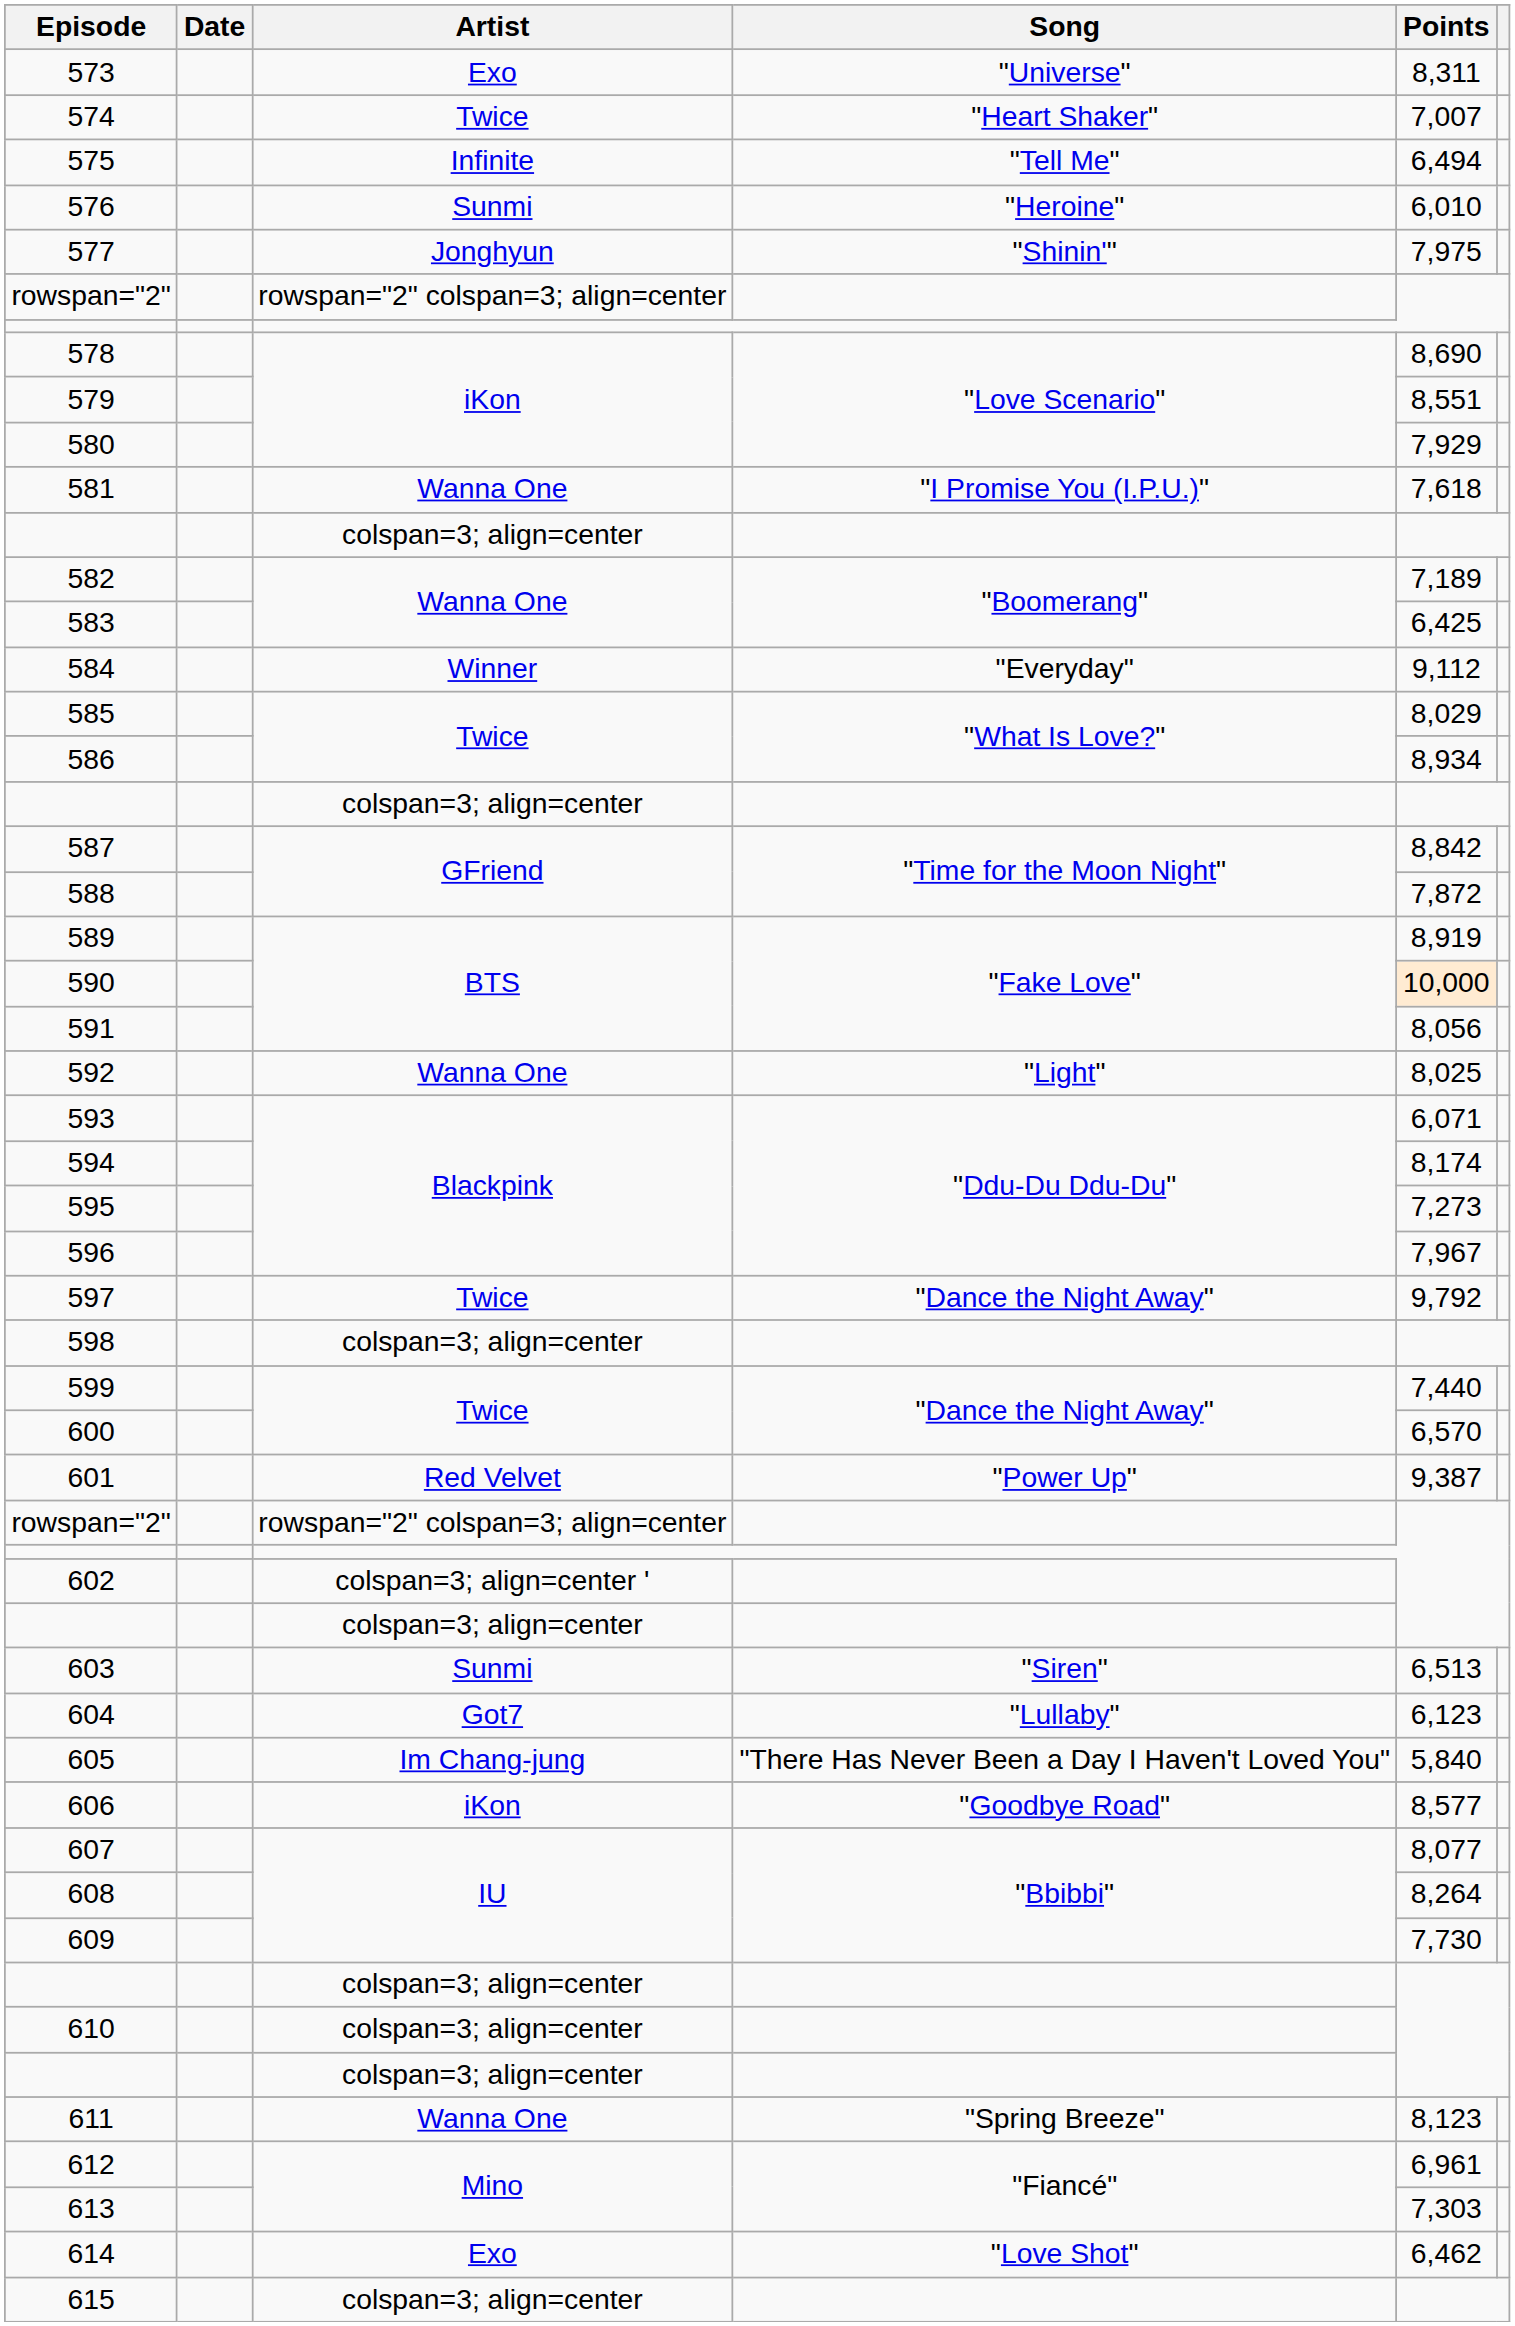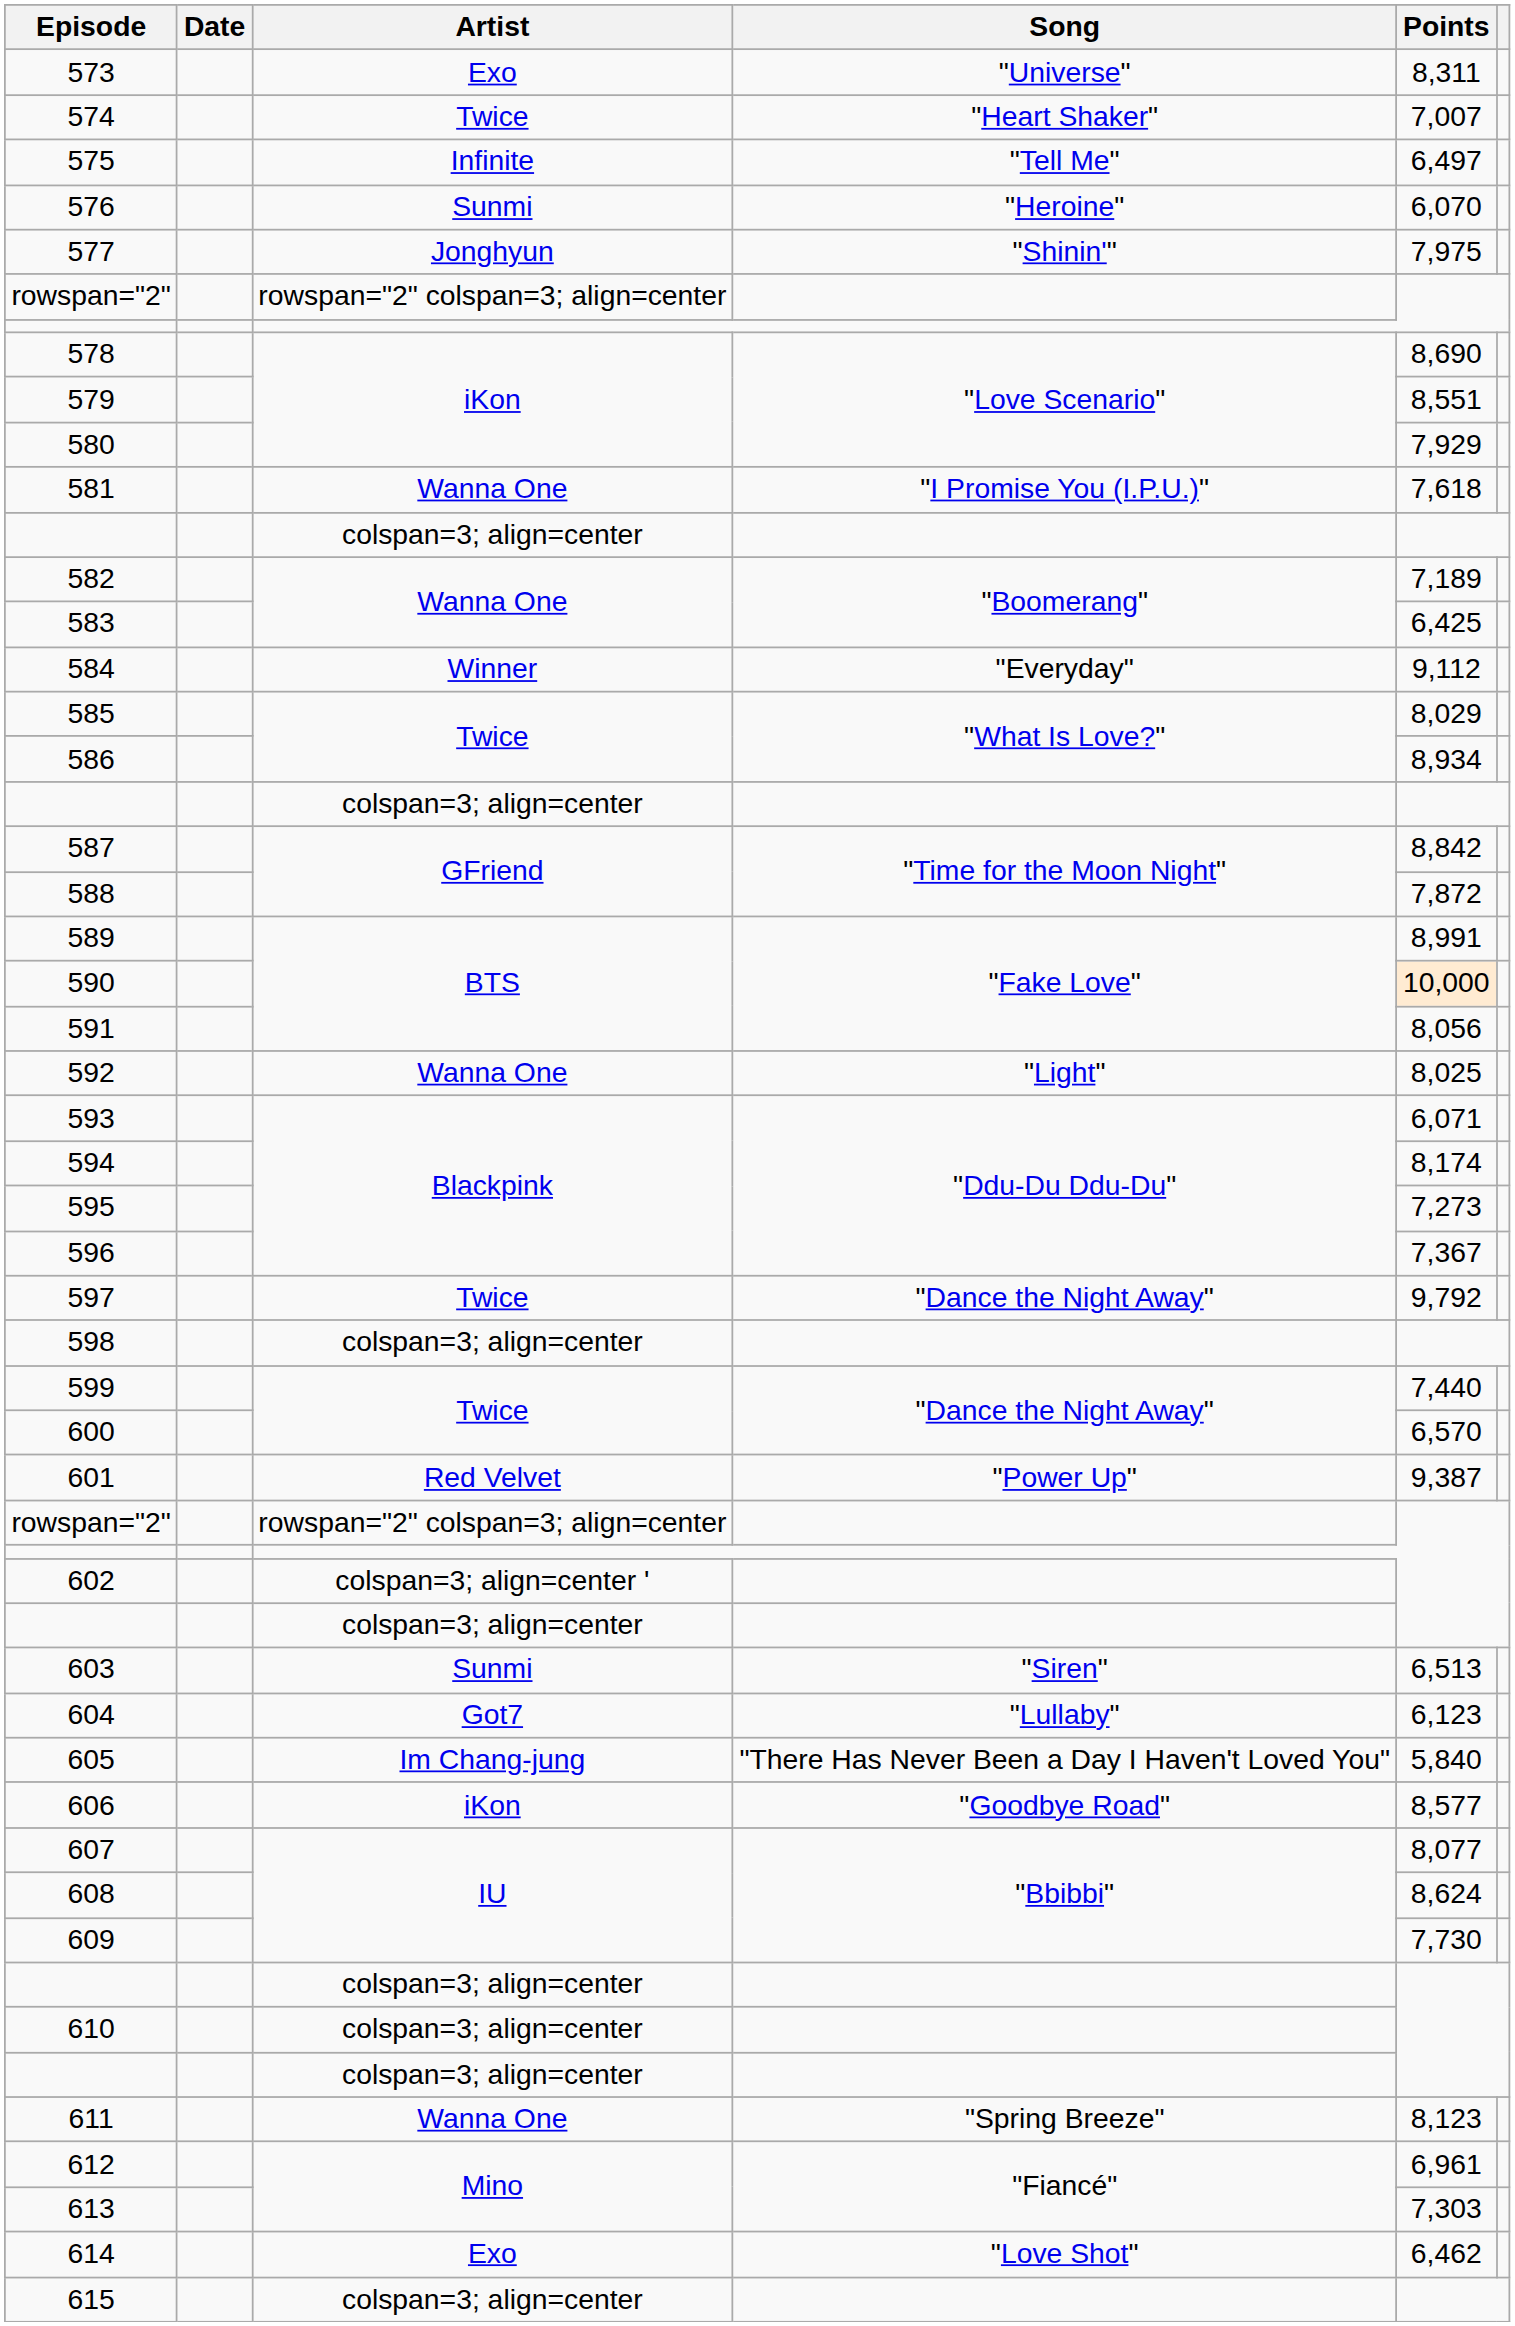(1446, 161) 6,494 -> (1446, 161) 6,497
(1446, 206) 6,010 -> (1446, 206) 6,070
(1446, 938) 8,919 -> (1446, 938) 8,991
(1446, 1252) 7,967 -> (1446, 1252) 7,367
(1446, 1894) 8,264 -> (1446, 1894) 8,624
